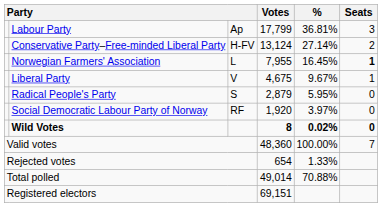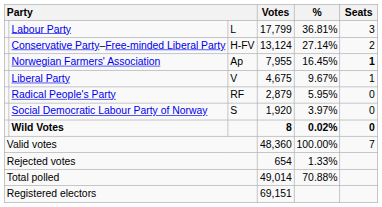(237, 29) Ap -> (233, 29) L
(233, 62) L -> (237, 62) Ap
(234, 95) S -> (237, 95) RF
(237, 111) RF -> (234, 111) S
